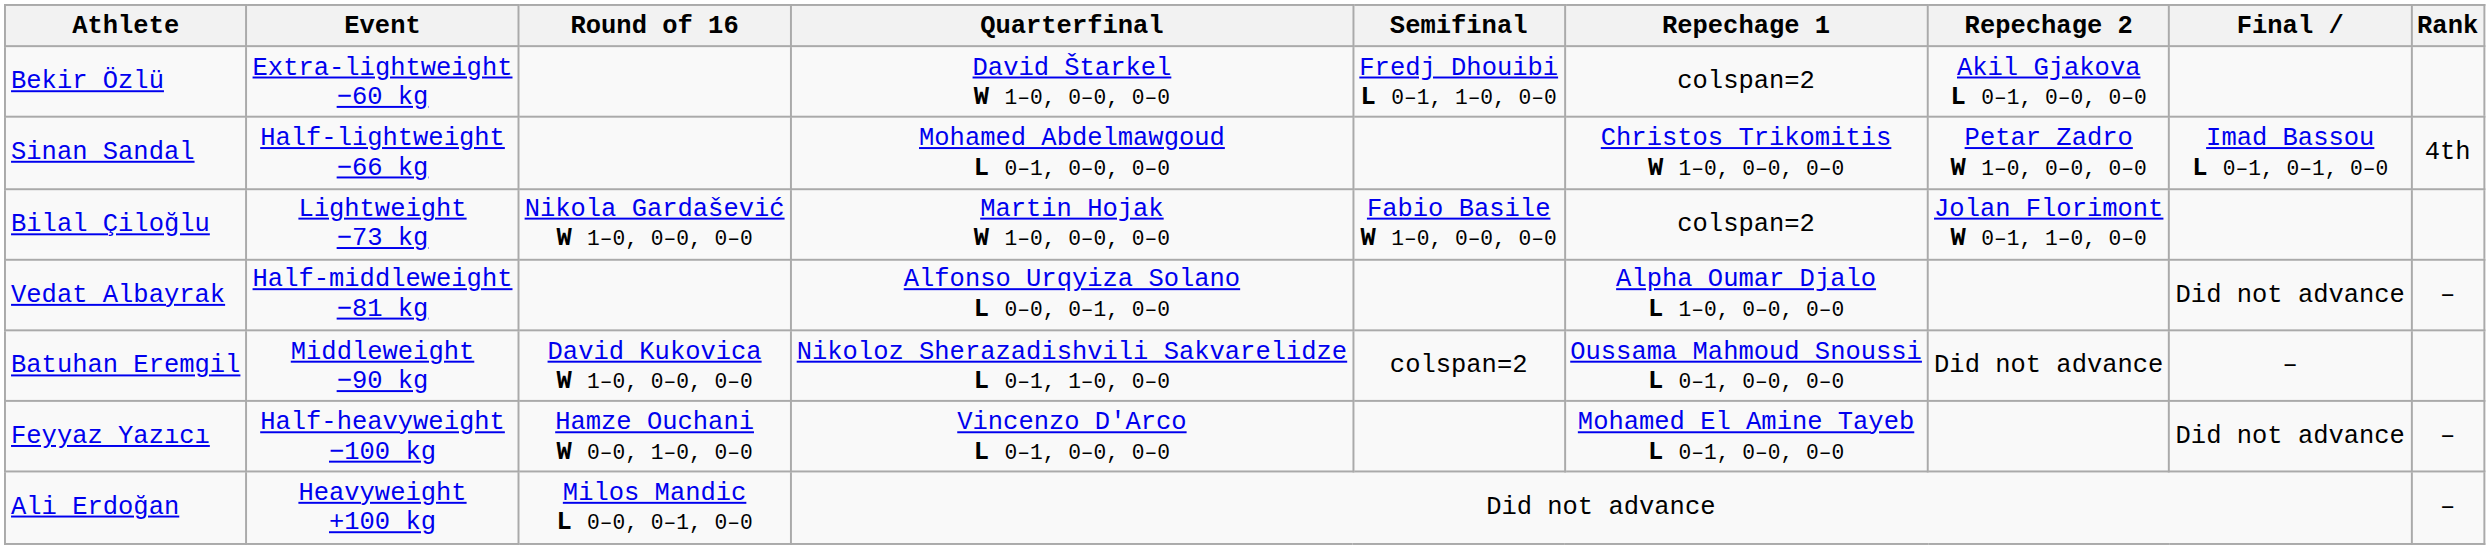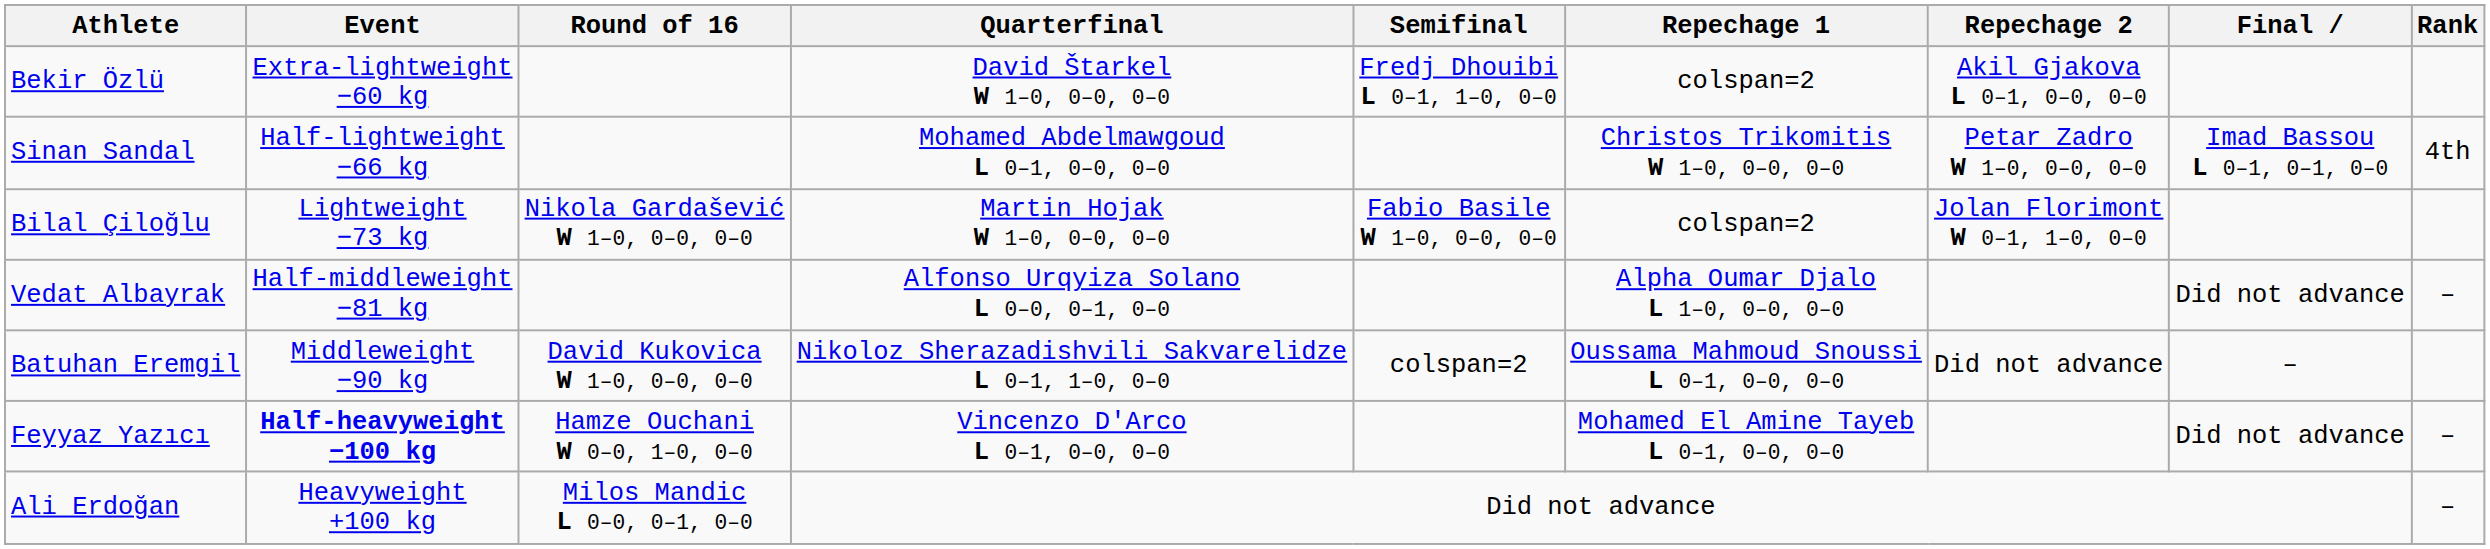(383, 437) normal -> (383, 437) bold
